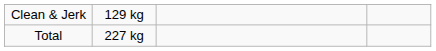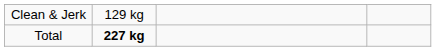(124, 35) normal -> (124, 35) bold
